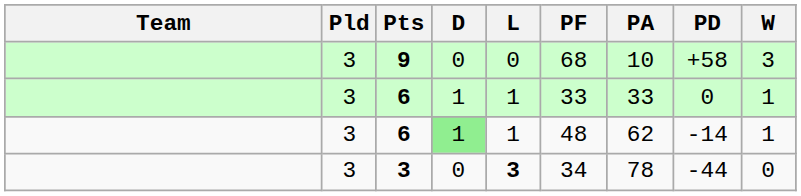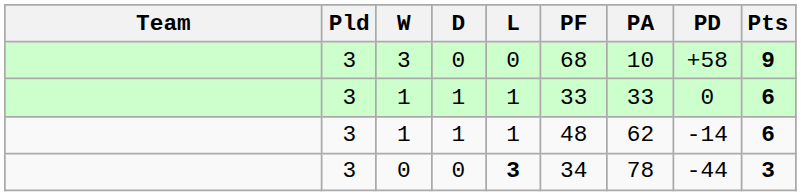columns swapped: (768, 23) <-> (404, 23)
(458, 135) lightgreen background -> (458, 135) no background
